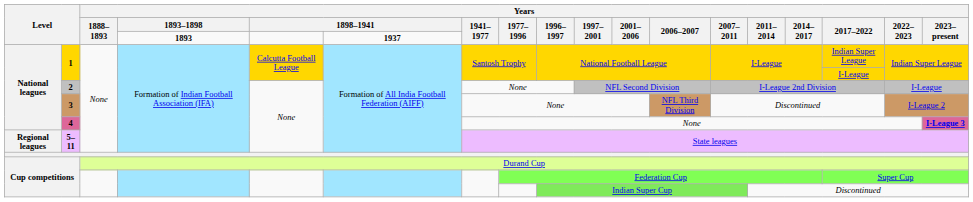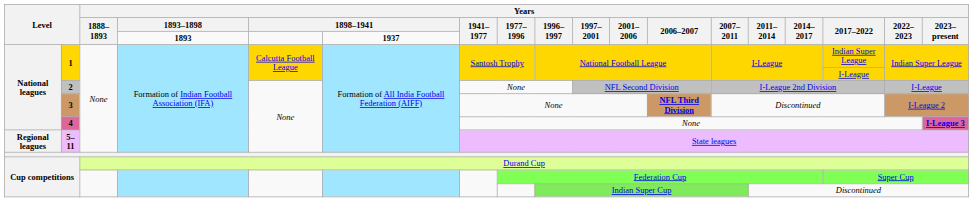(680, 105) normal -> (679, 105) bold
